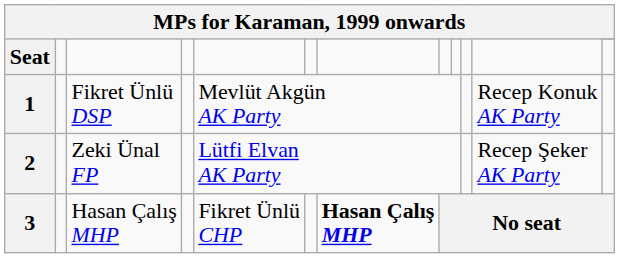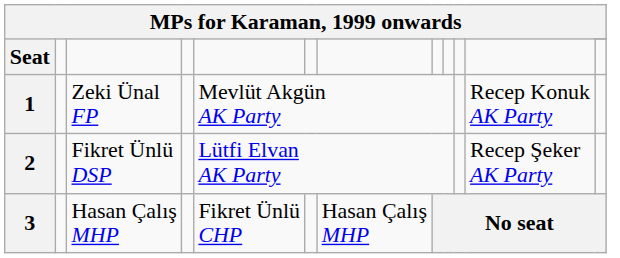(122, 103) Fikret Ünlü DSP -> (116, 103) Zeki Ünal FP
(116, 163) Zeki Ünal FP -> (122, 163) Fikret Ünlü DSP
(378, 222) bold -> (374, 222) normal
